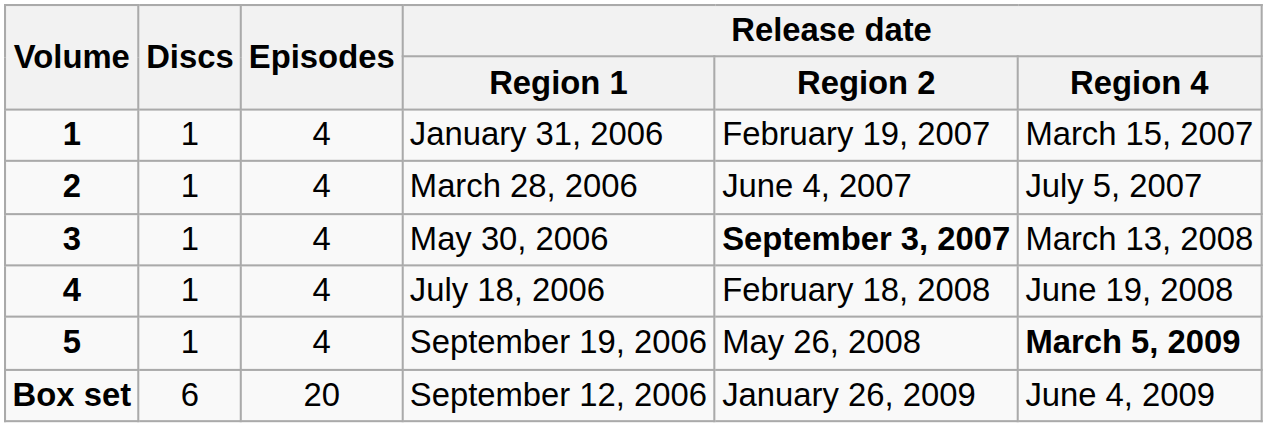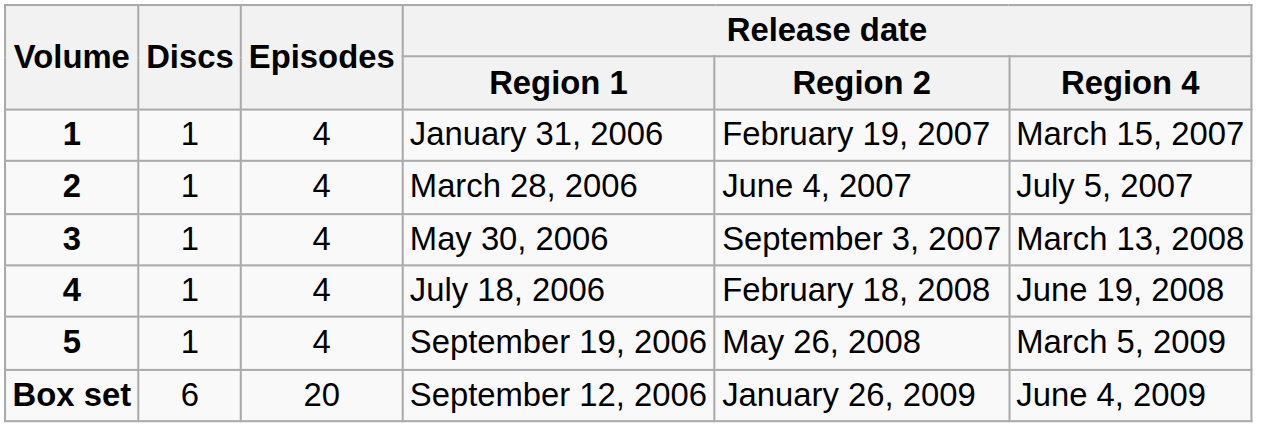(866, 238) bold -> (862, 238) normal
(1133, 342) bold -> (1121, 342) normal
